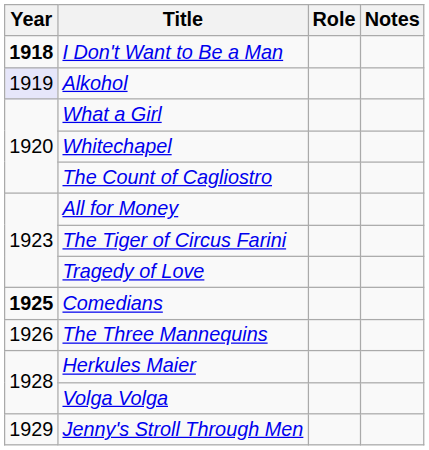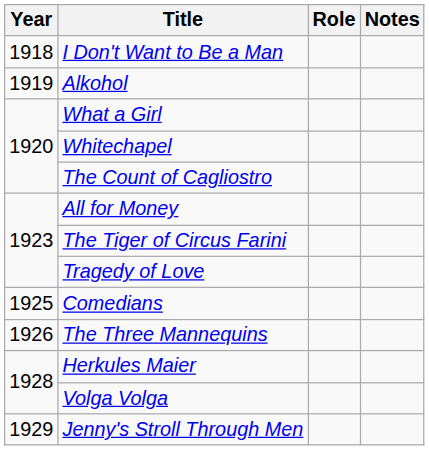(31, 51) bold -> (31, 51) normal
(31, 83) lavender background -> (31, 83) no background
(31, 303) bold -> (31, 303) normal
